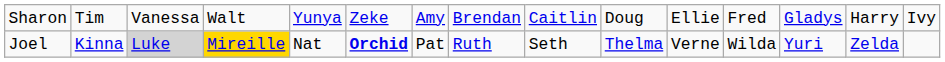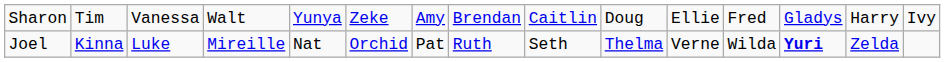(151, 44) lightgrey background -> (151, 44) no background
(246, 44) gold background -> (246, 44) no background
(379, 44) bold -> (379, 44) normal
(804, 44) normal -> (804, 44) bold
